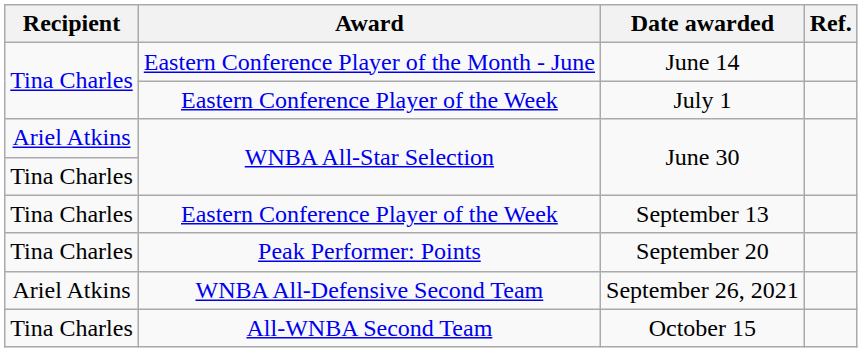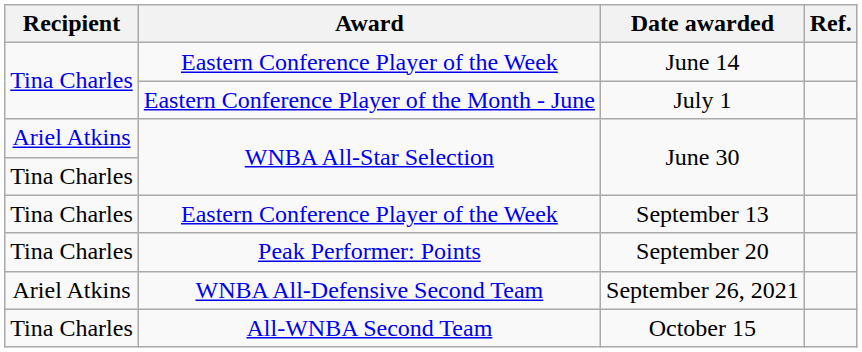(369, 61) Eastern Conference Player of the Month - June -> (369, 61) Eastern Conference Player of the Week
(369, 99) Eastern Conference Player of the Week -> (369, 99) Eastern Conference Player of the Month - June
